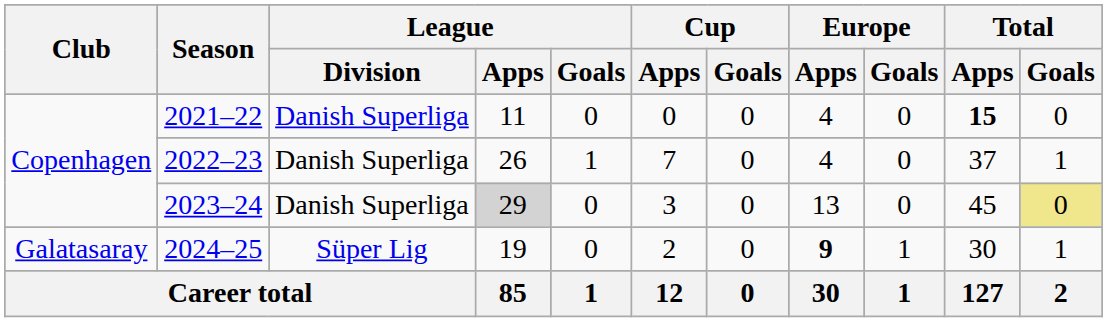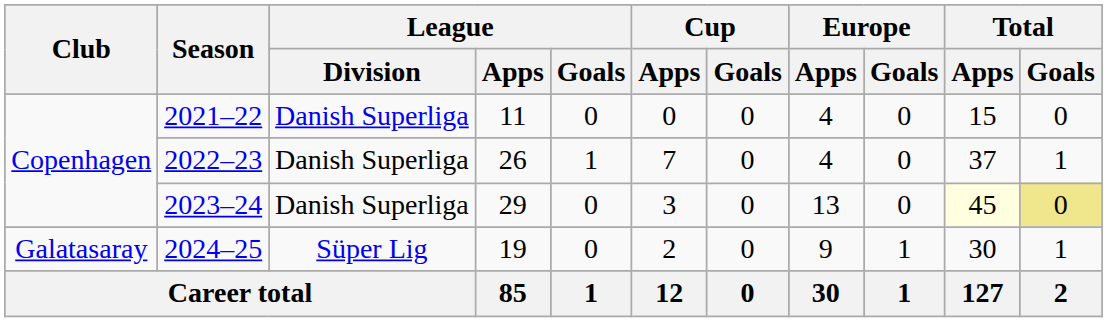(982, 115) bold -> (982, 115) normal
(513, 204) lightgrey background -> (513, 204) no background
(982, 204) no background -> (982, 204) lightyellow background
(826, 248) bold -> (826, 248) normal
